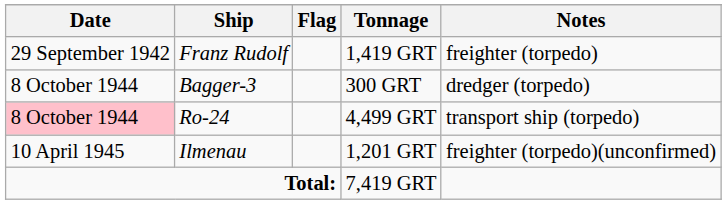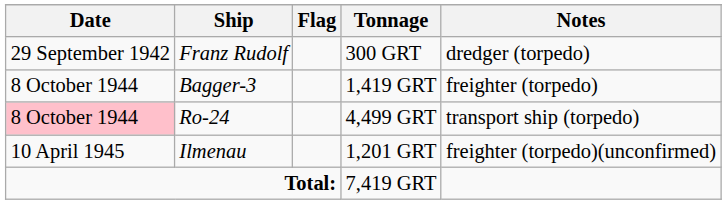(391, 53) 1,419 GRT -> (383, 53) 300 GRT
(522, 53) freighter (torpedo) -> (518, 53) dredger (torpedo)
(383, 85) 300 GRT -> (391, 85) 1,419 GRT
(518, 85) dredger (torpedo) -> (522, 85) freighter (torpedo)
